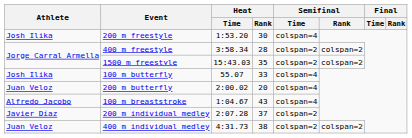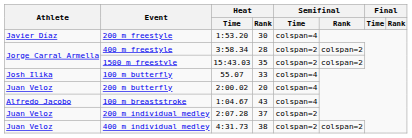(29, 36) Josh Ilika -> (32, 36) Javier Díaz
(32, 113) Javier Díaz -> (29, 113) Juan Veloz
